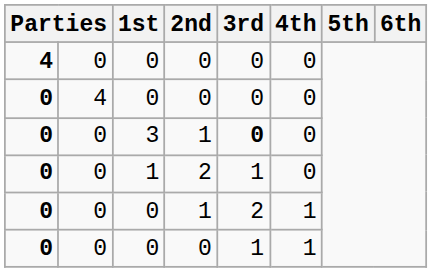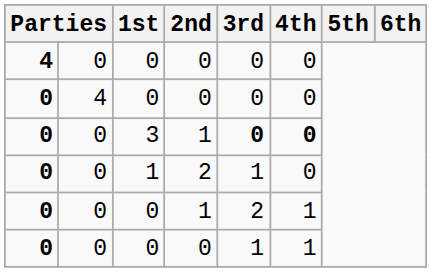(310, 136) normal -> (310, 136) bold
